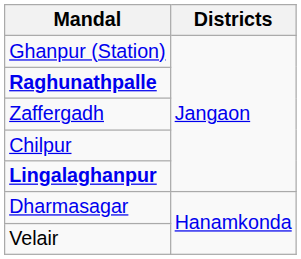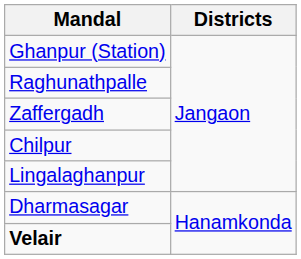(83, 82) bold -> (78, 82) normal
(83, 176) bold -> (77, 176) normal
(34, 238) normal -> (35, 238) bold
